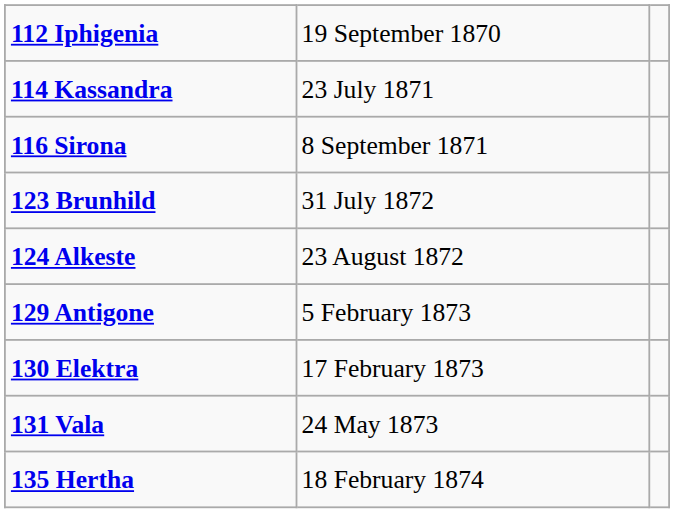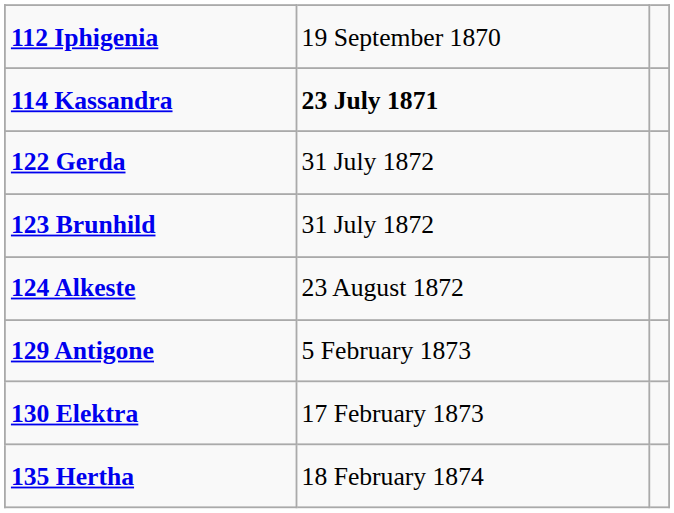(368, 88) normal -> (370, 99) bold
- row: (69, 144)
+ row: (68, 162)
- row: (58, 423)
